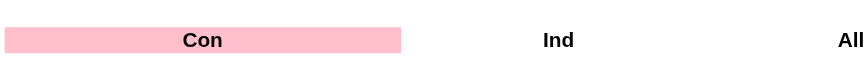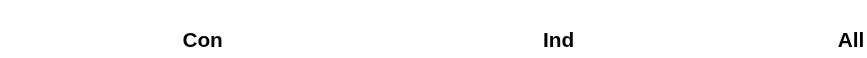(203, 40) pink background -> (203, 40) no background
